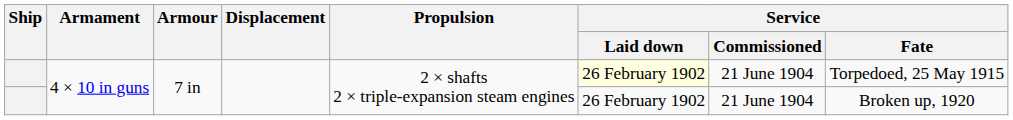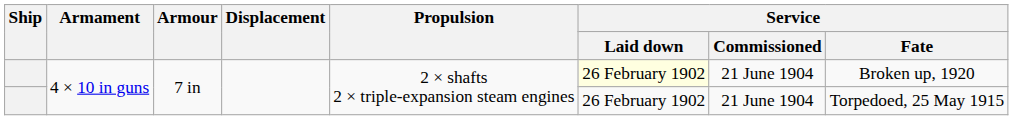(917, 73) Torpedoed, 25 May 1915 -> (917, 73) Broken up, 1920
(917, 100) Broken up, 1920 -> (917, 100) Torpedoed, 25 May 1915
